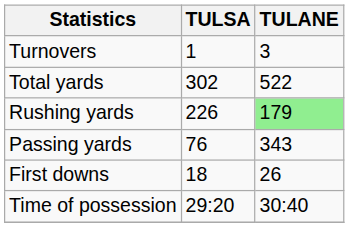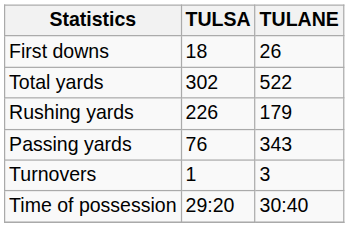rows swapped: (59, 175) <-> (53, 51)
(276, 113) lightgreen background -> (276, 113) no background
